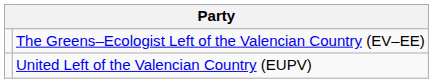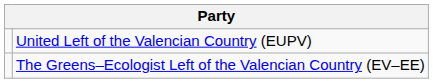rows swapped: (164, 65) <-> (220, 40)
